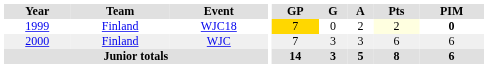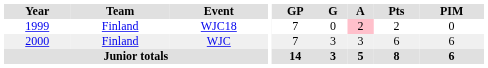(295, 26) gold background -> (295, 26) no background
(360, 26) no background -> (360, 26) pink background
(396, 26) lightyellow background -> (396, 26) no background
(452, 26) bold -> (452, 26) normal
